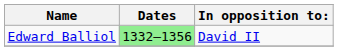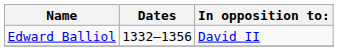(157, 36) lightgreen background -> (157, 36) no background
